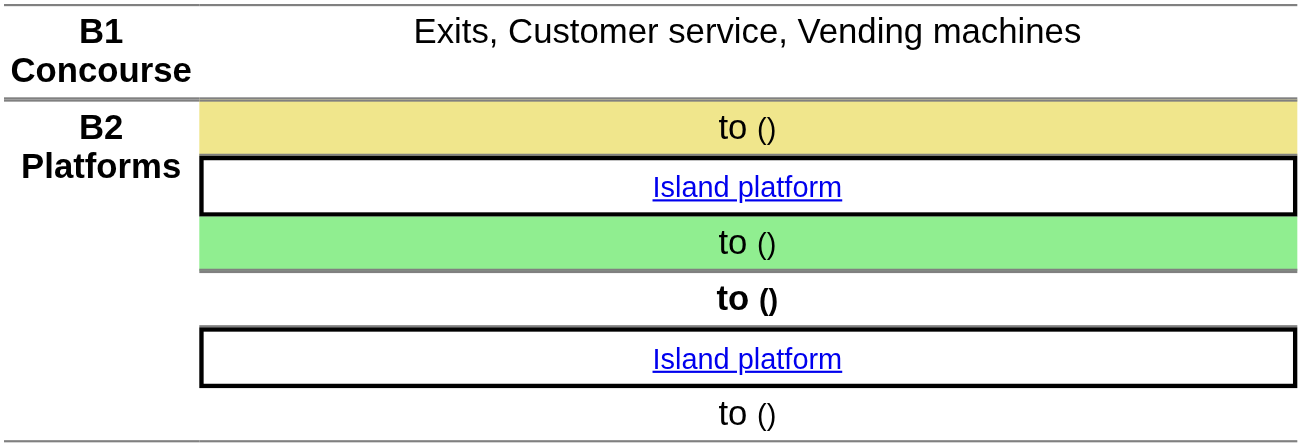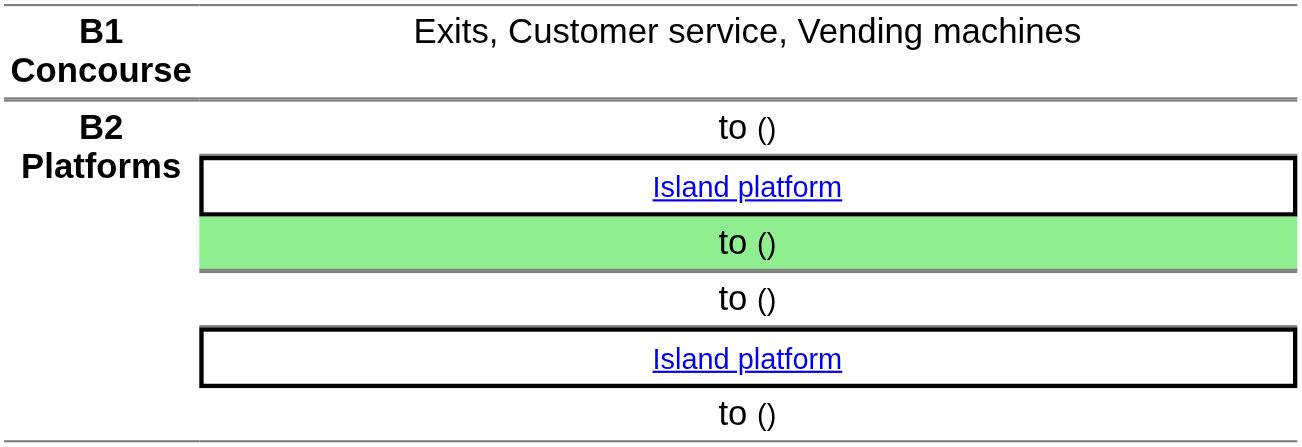(747, 127) khaki background -> (747, 127) no background
(747, 298) bold -> (747, 298) normal
